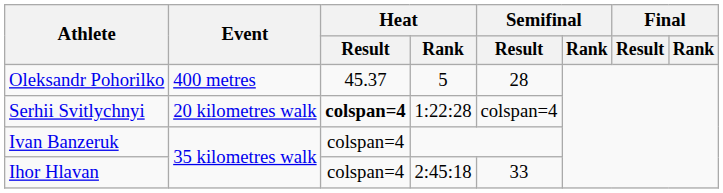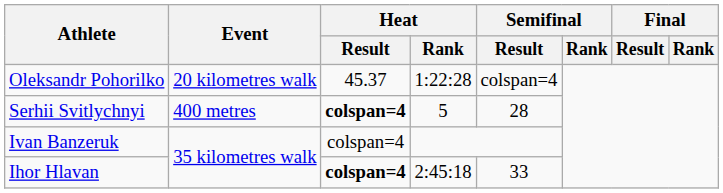(214, 80) 400 metres -> (245, 80) 20 kilometres walk
(443, 80) 5 -> (443, 80) 1:22:28
(519, 80) 28 -> (519, 80) colspan=4
(245, 111) 20 kilometres walk -> (214, 111) 400 metres
(443, 111) 1:22:28 -> (443, 111) 5
(519, 111) colspan=4 -> (519, 111) 28
(366, 173) normal -> (366, 173) bold
